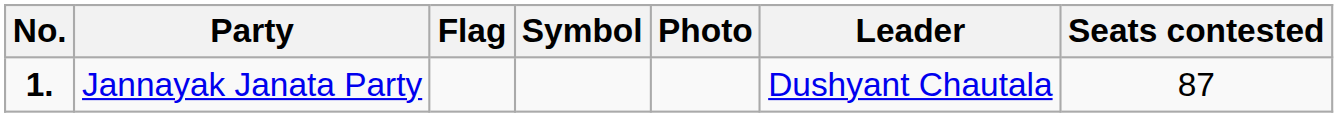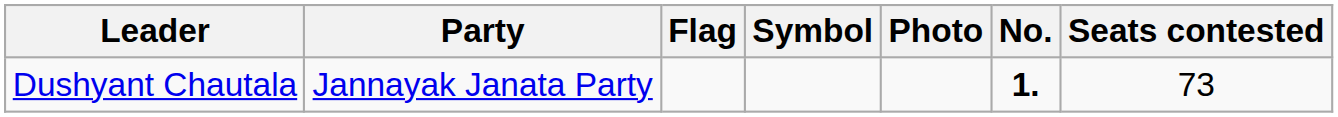columns swapped: (40, 31) <-> (910, 31)
(1196, 84) 87 -> (1196, 84) 73
